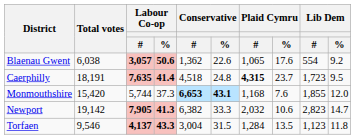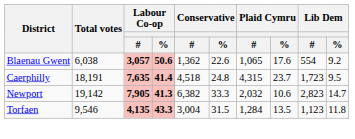(253, 77) bold -> (251, 77) normal
- row: (39, 93)
(140, 126) 4,137 -> (138, 110) 4,135
